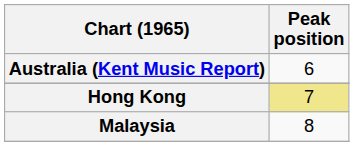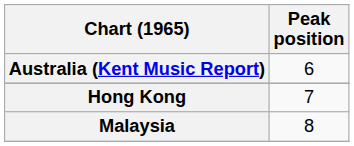(309, 97) khaki background -> (309, 97) no background
